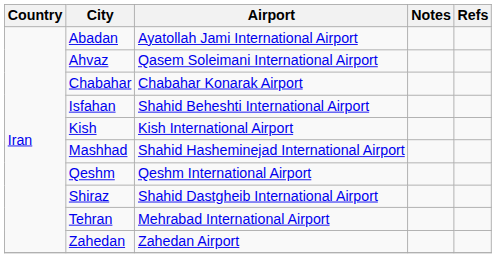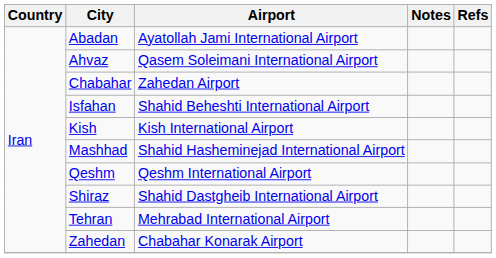(220, 83) Chabahar Konarak Airport -> (189, 83) Zahedan Airport
(189, 241) Zahedan Airport -> (220, 241) Chabahar Konarak Airport
